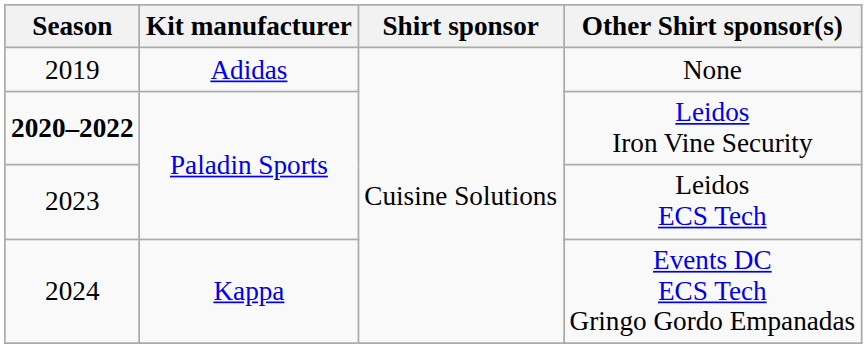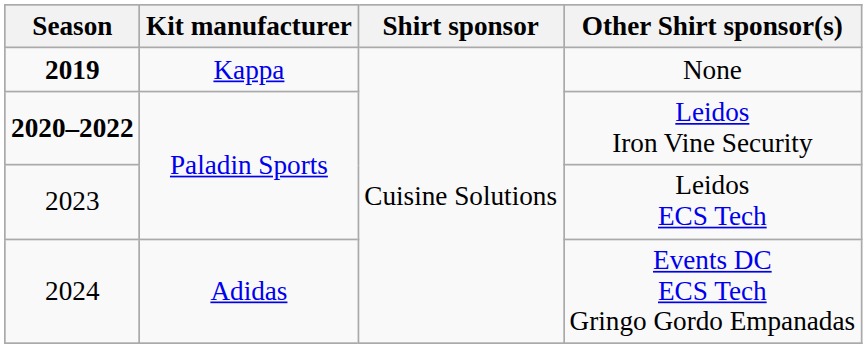(72, 69) normal -> (72, 69) bold
(249, 69) Adidas -> (249, 69) Kappa
(249, 290) Kappa -> (249, 290) Adidas
